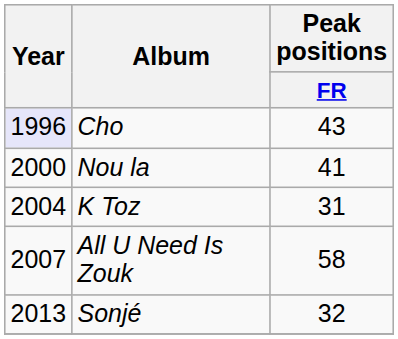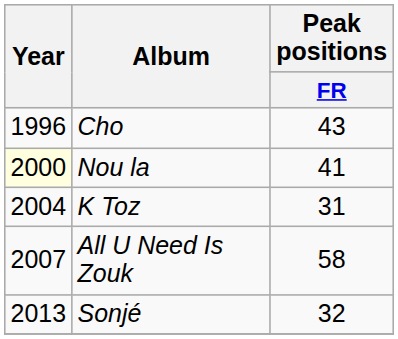(38, 127) lavender background -> (38, 127) no background
(38, 167) no background -> (38, 167) lightyellow background
